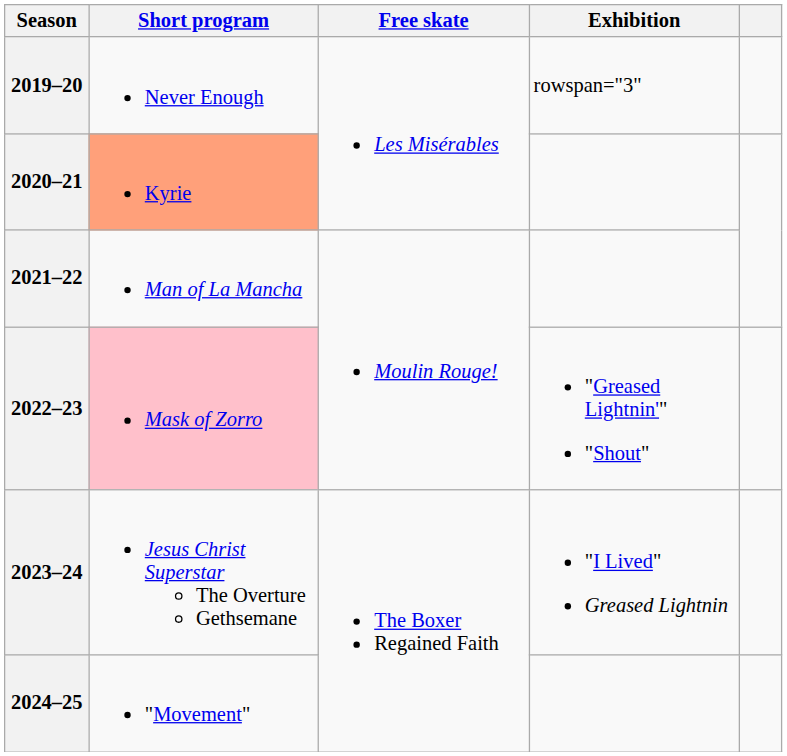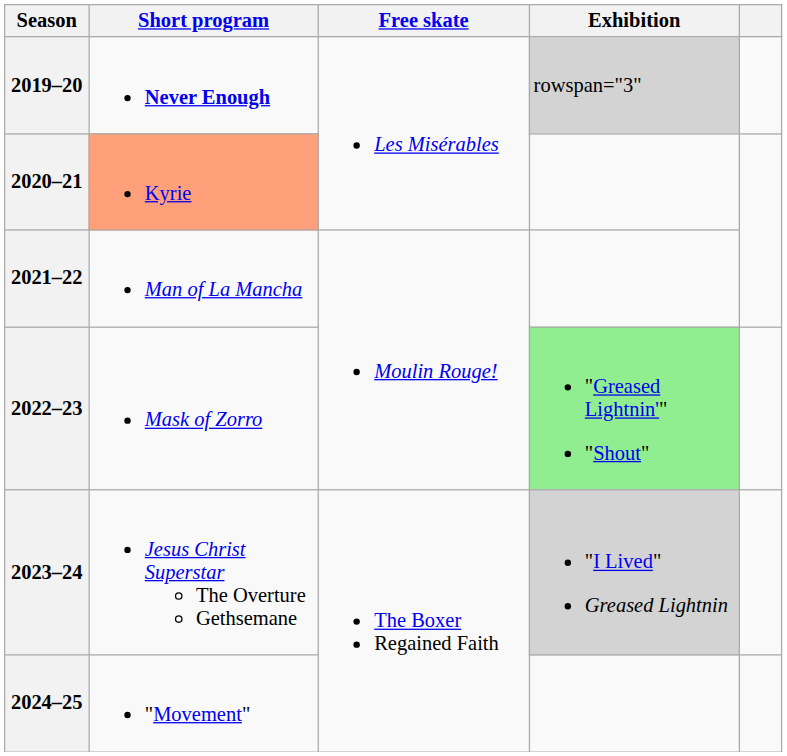(204, 97) normal -> (204, 97) bold
(588, 85) no background -> (588, 85) lightgrey background
(204, 420) pink background -> (204, 420) no background
(634, 420) no background -> (634, 420) lightgreen background
(634, 584) no background -> (634, 584) lightgrey background
